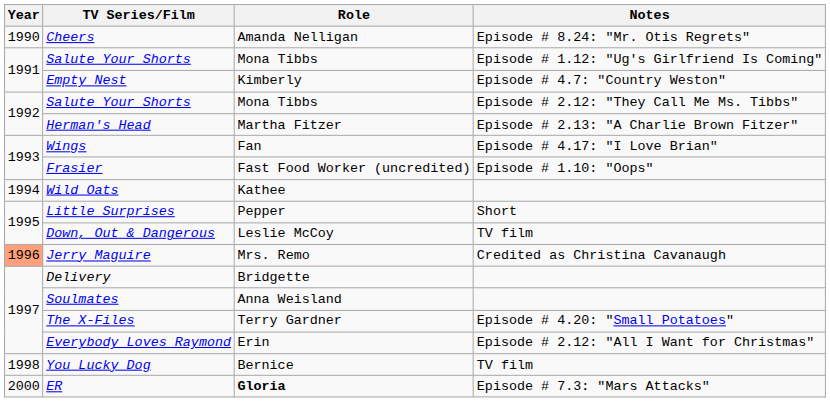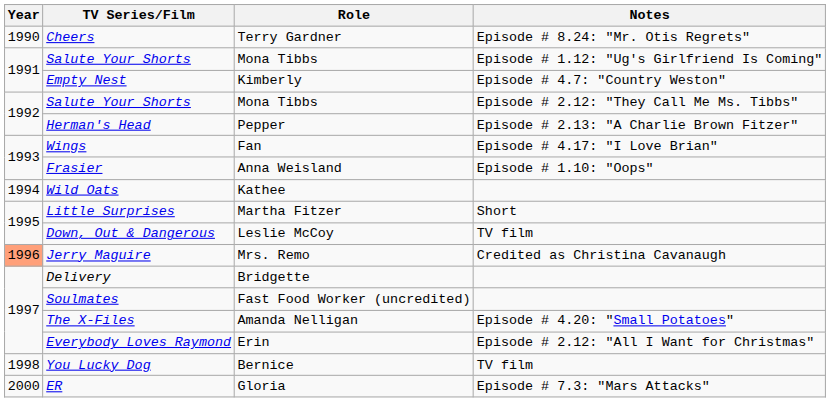(298, 37) Amanda Nelligan -> (290, 37) Terry Gardner
(290, 125) Martha Fitzer -> (262, 125) Pepper
(354, 168) Fast Food Worker (uncredited) -> (290, 168) Anna Weisland
(262, 212) Pepper -> (290, 212) Martha Fitzer
(290, 299) Anna Weisland -> (354, 299) Fast Food Worker (uncredited)
(290, 321) Terry Gardner -> (298, 321) Amanda Nelligan
(262, 386) bold -> (262, 386) normal
